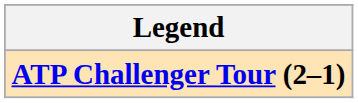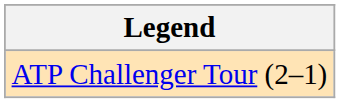(179, 73) bold -> (169, 73) normal
